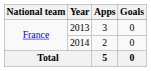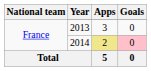(105, 43) no background -> (105, 43) khaki background
(132, 43) no background -> (132, 43) pink background
